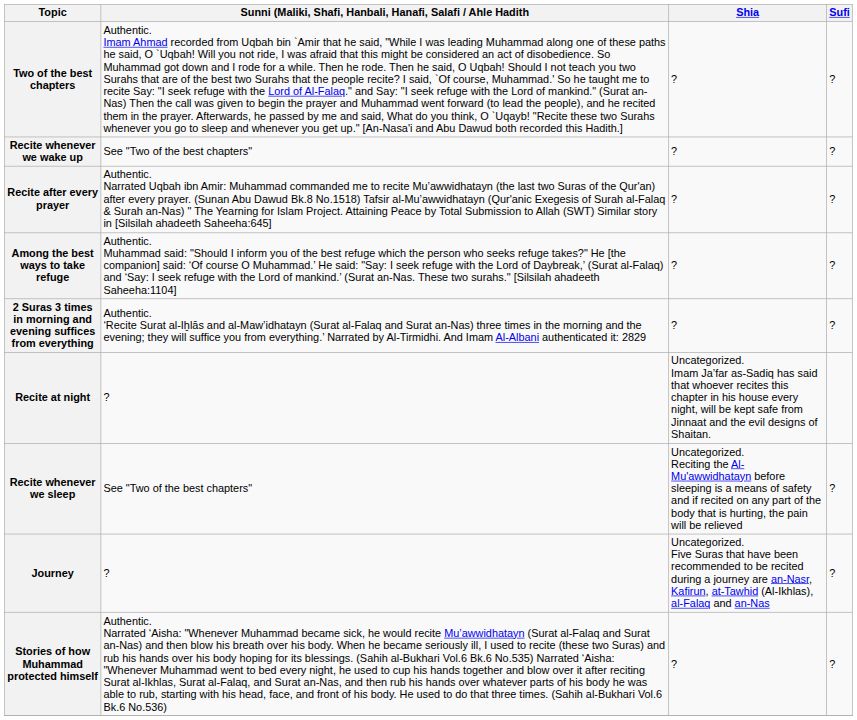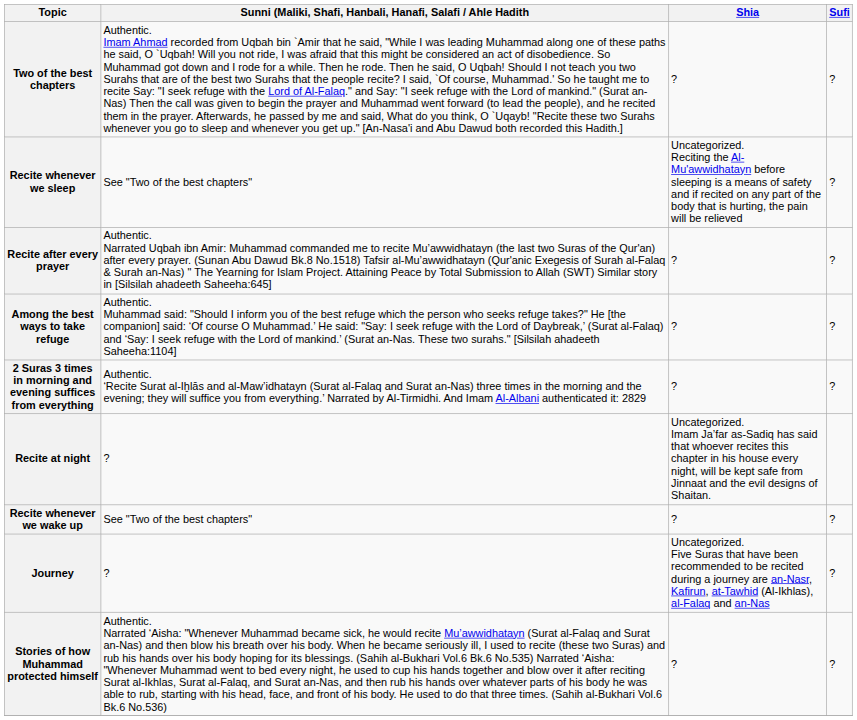rows swapped: (53, 488) <-> (53, 151)
